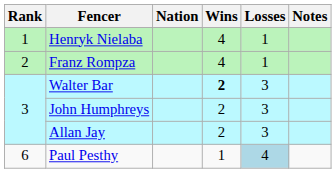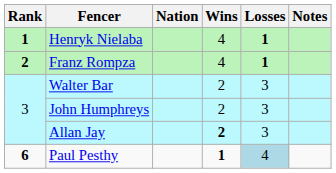(25, 39) normal -> (25, 39) bold
(265, 39) normal -> (265, 39) bold
(25, 62) normal -> (25, 62) bold
(265, 62) normal -> (265, 62) bold
(222, 86) bold -> (222, 86) normal
(222, 132) normal -> (222, 132) bold
(25, 156) normal -> (25, 156) bold
(222, 156) normal -> (222, 156) bold
